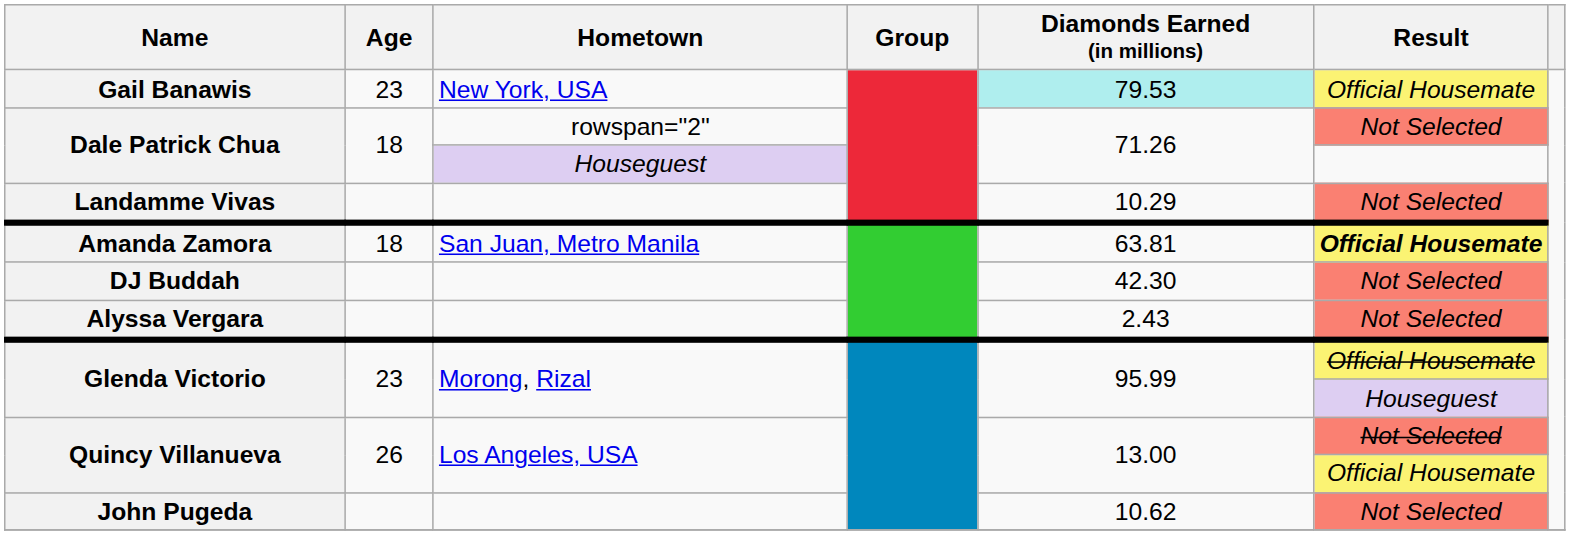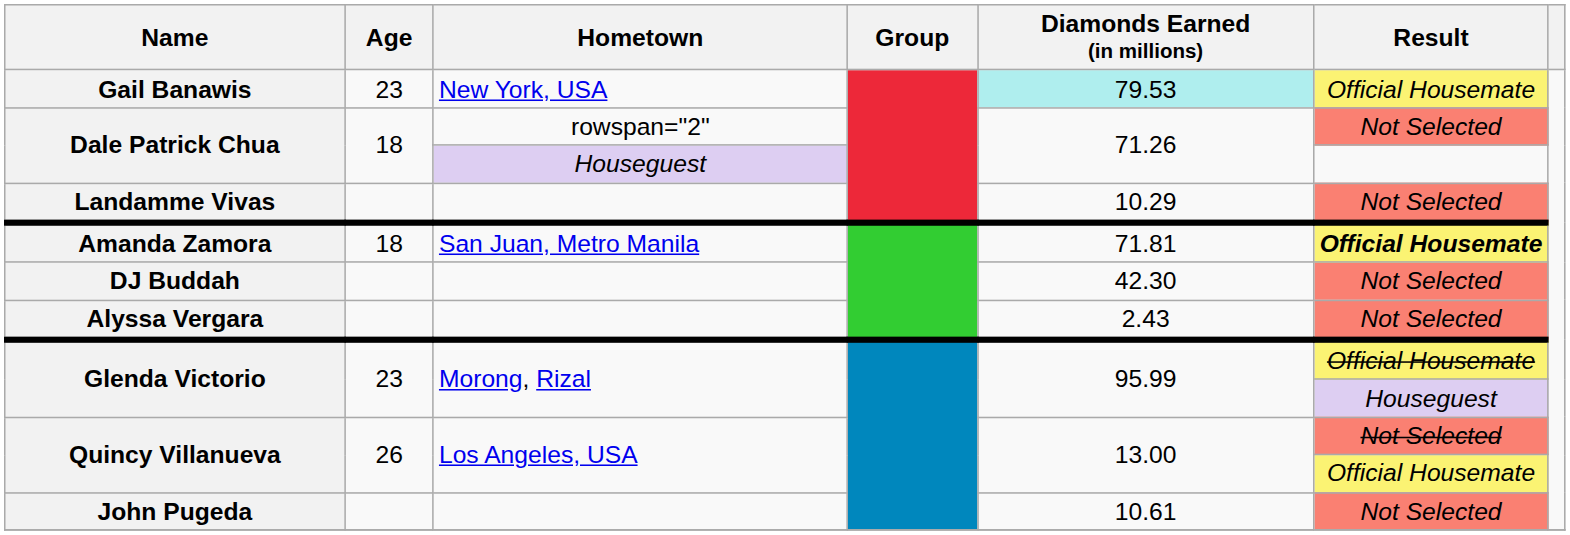(1146, 244) 63.81 -> (1146, 244) 71.81
(1146, 511) 10.62 -> (1146, 511) 10.61
